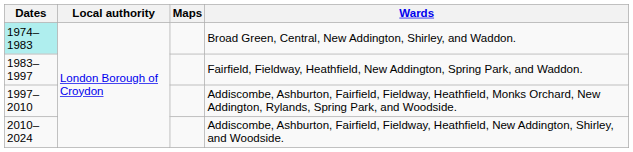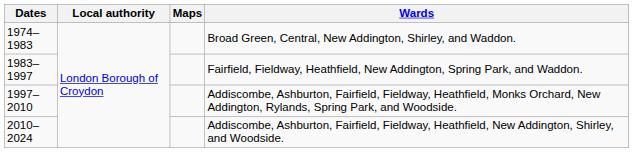(23, 38) paleturquoise background -> (23, 38) no background
